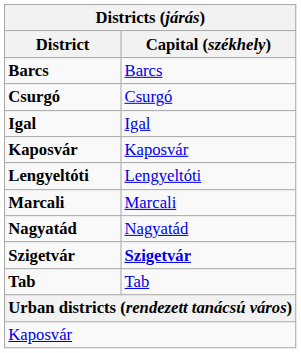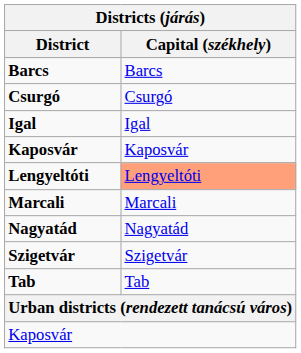(163, 176) no background -> (163, 176) lightsalmon background
(158, 255) bold -> (156, 255) normal
